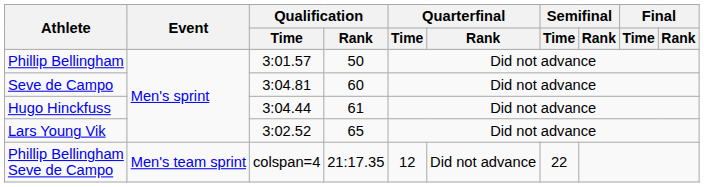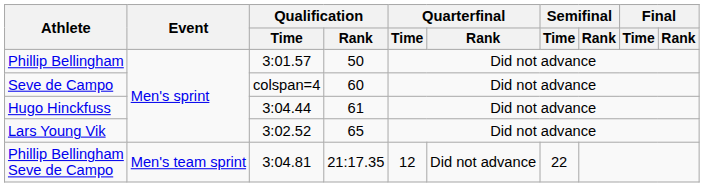(287, 85) 3:04.81 -> (287, 85) colspan=4
(287, 163) colspan=4 -> (287, 163) 3:04.81
